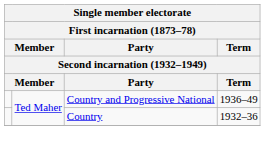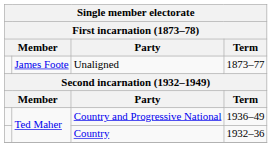+ row: (96, 64)
